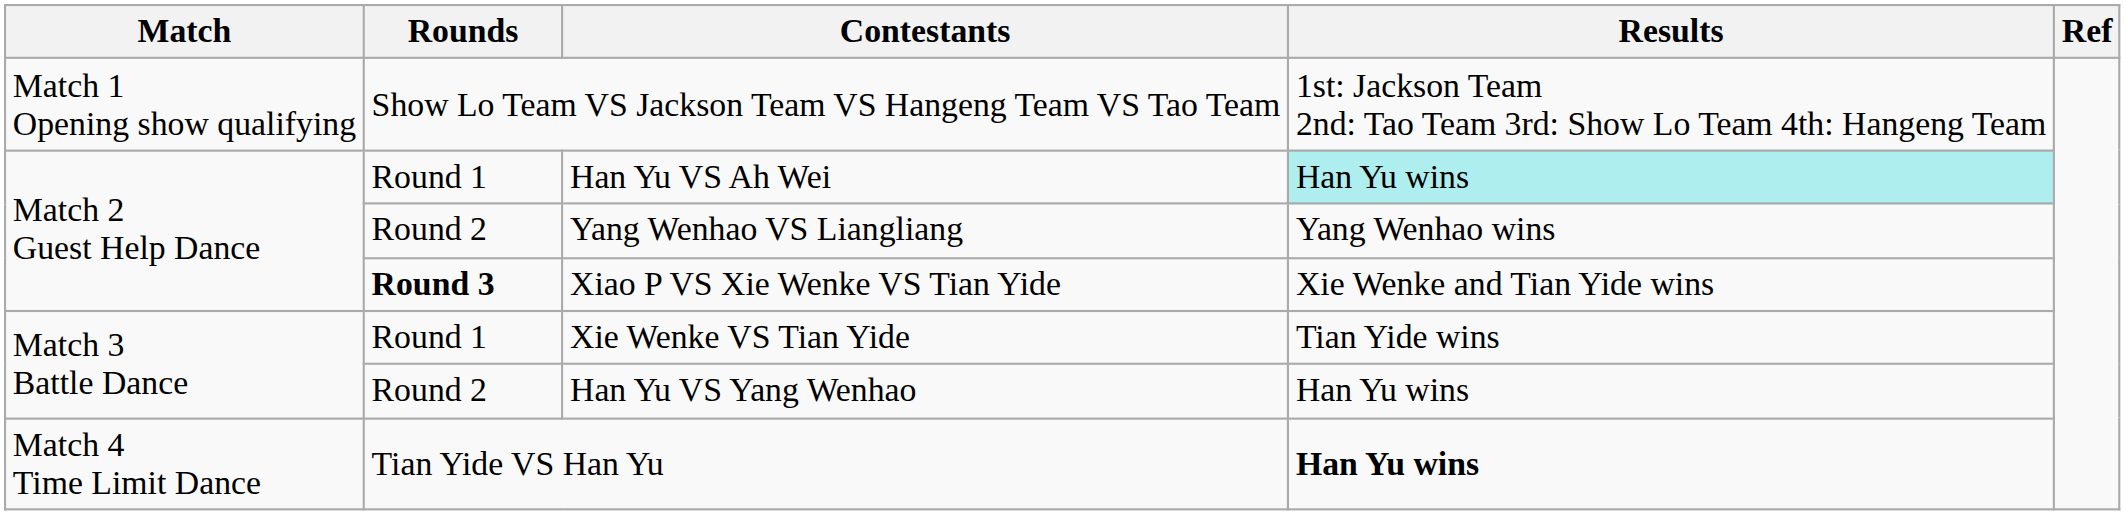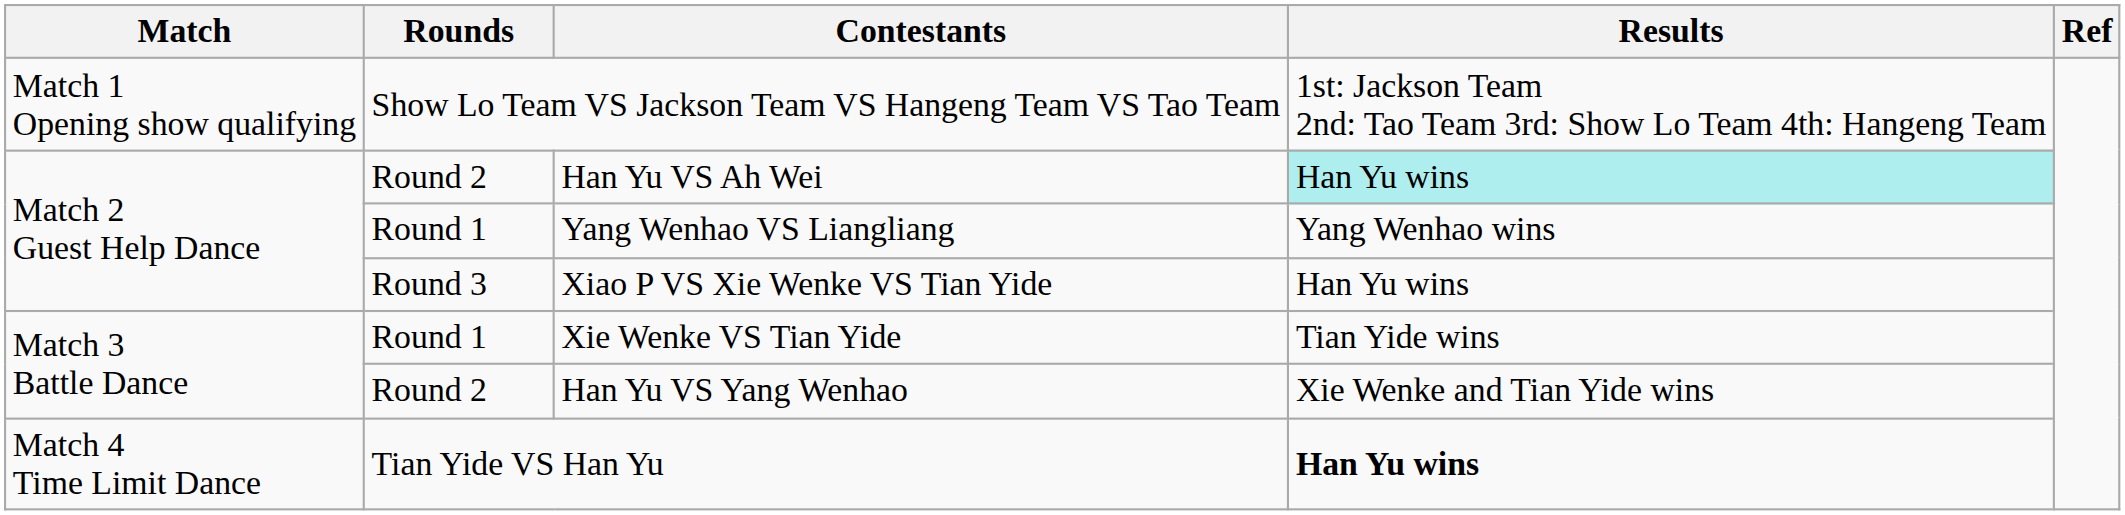(429, 176) Round 1 -> (429, 176) Round 2
(429, 229) Round 2 -> (429, 229) Round 1
(433, 283) bold -> (429, 283) normal
(1505, 283) Xie Wenke and Tian Yide wins -> (1382, 283) Han Yu wins
(1382, 390) Han Yu wins -> (1505, 390) Xie Wenke and Tian Yide wins
